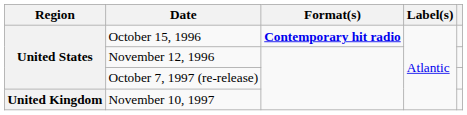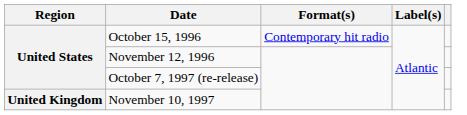(332, 36) bold -> (327, 36) normal
